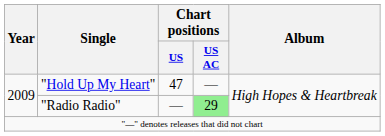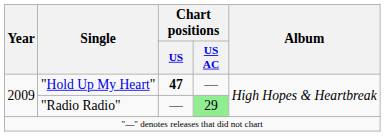(176, 84) normal -> (176, 84) bold
